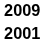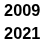(22, 33) 2001 -> (22, 33) 2021
